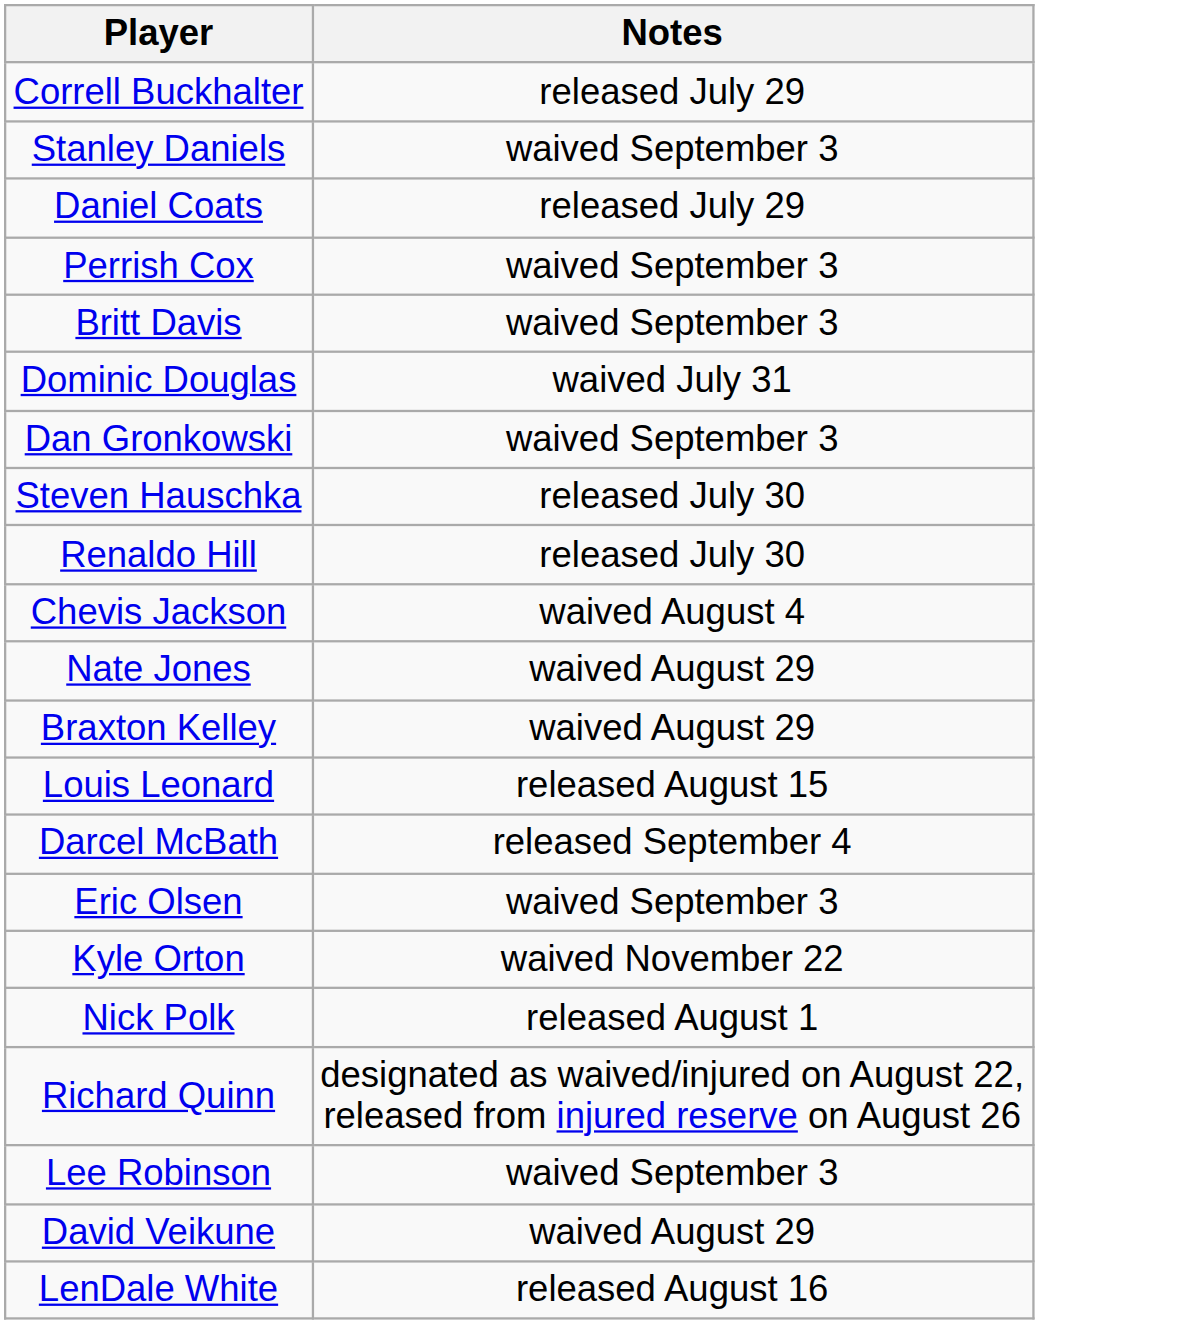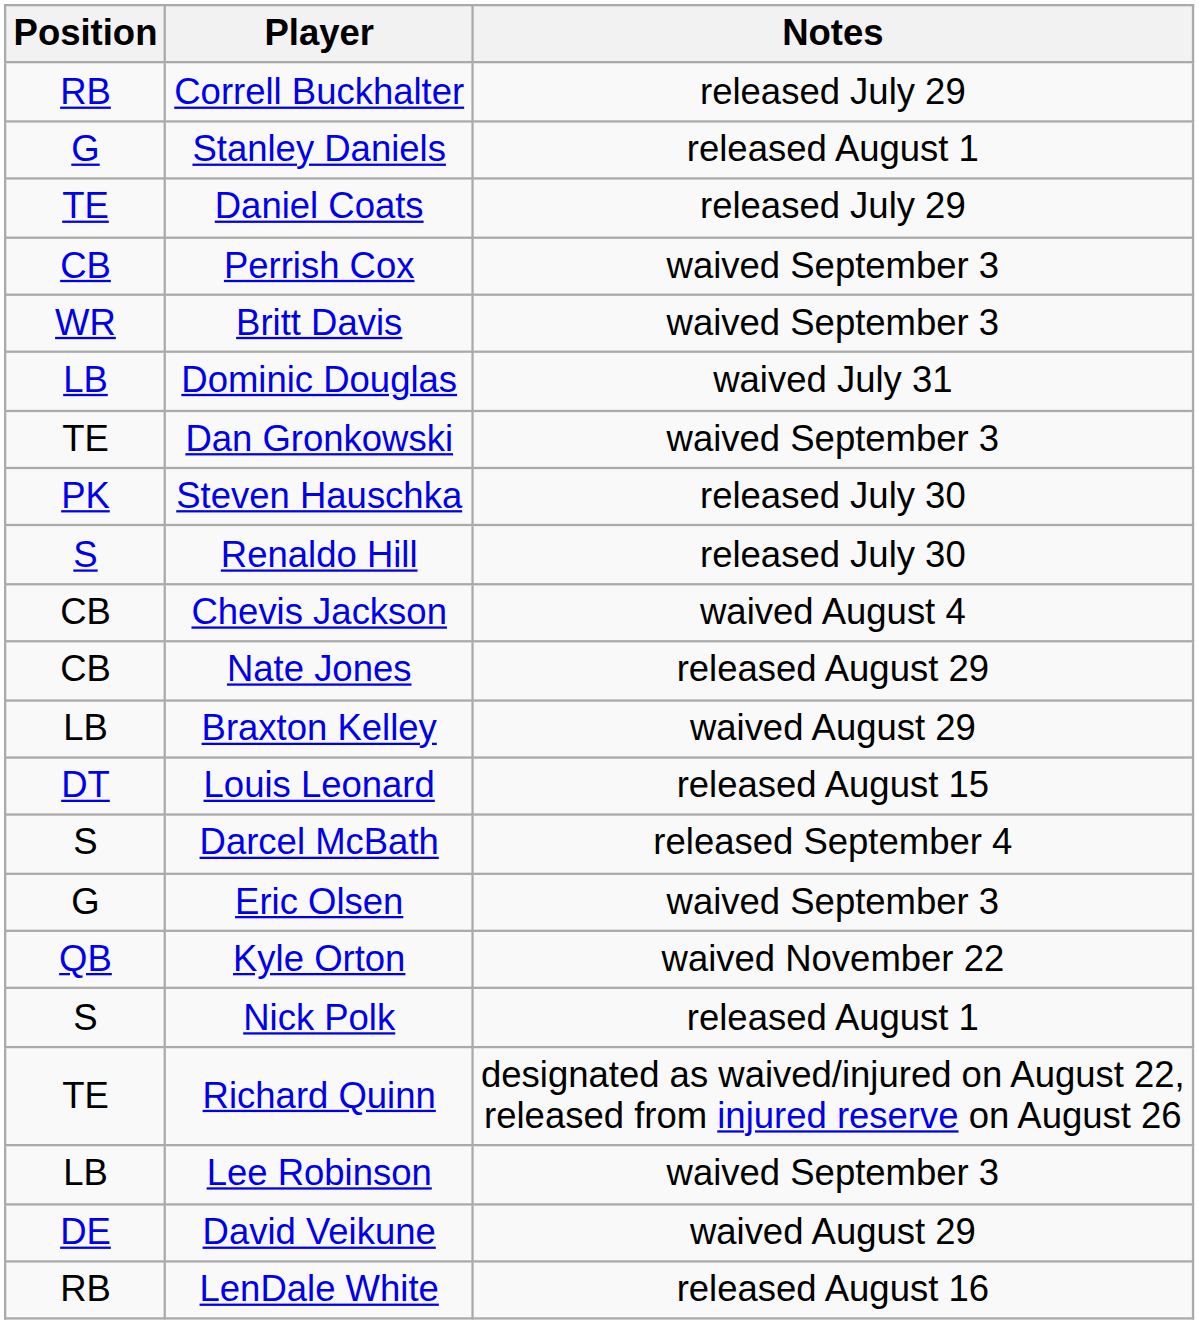+ column: (85, 33)
(672, 149) waived September 3 -> (833, 149) released August 1
(672, 669) waived August 29 -> (833, 669) released August 29
